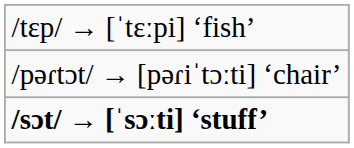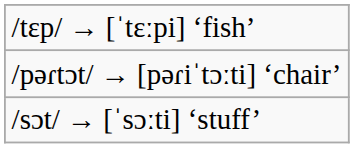(140, 119) bold -> (136, 119) normal
